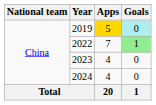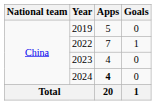(108, 28) gold background -> (108, 28) no background
(136, 28) paleturquoise background -> (136, 28) no background
(136, 44) lightgreen background -> (136, 44) no background
(108, 76) normal -> (108, 76) bold
